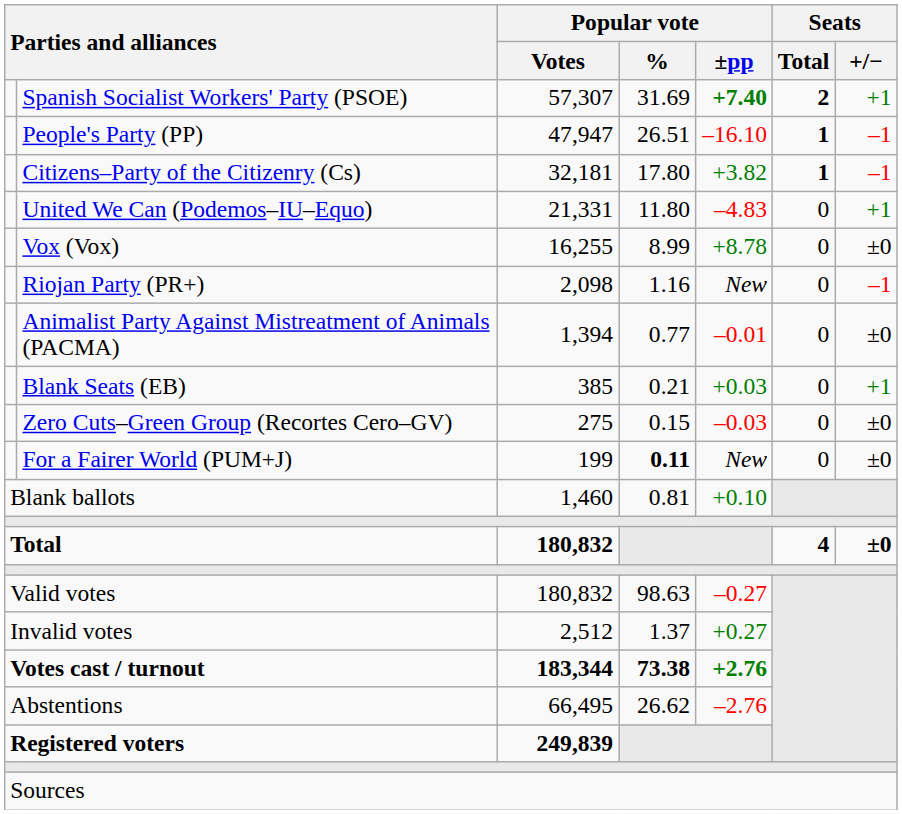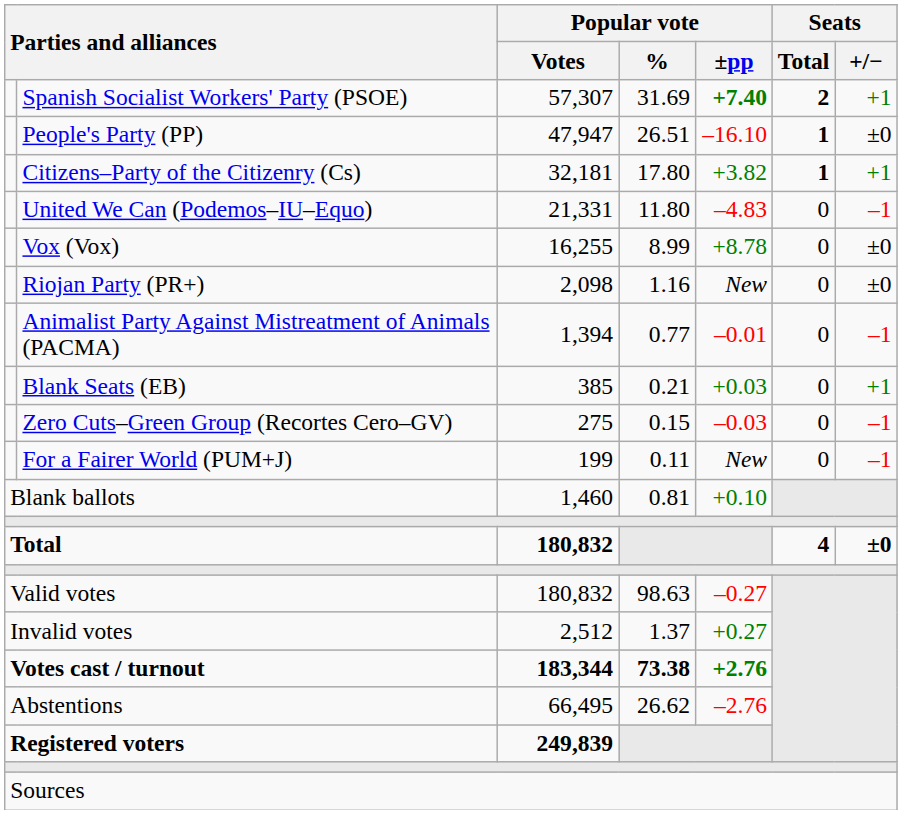(880, 135) –1 -> (879, 135) ±0
(880, 172) –1 -> (879, 172) +1
(879, 209) +1 -> (880, 209) –1
(880, 284) –1 -> (879, 284) ±0
(879, 334) ±0 -> (880, 334) –1
(879, 422) ±0 -> (880, 422) –1
(670, 459) bold -> (670, 459) normal
(879, 459) ±0 -> (880, 459) –1
